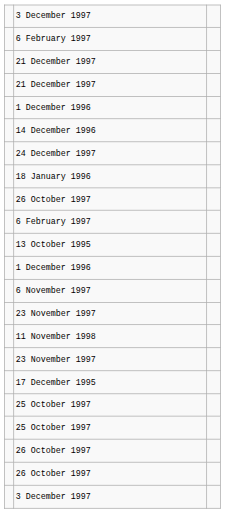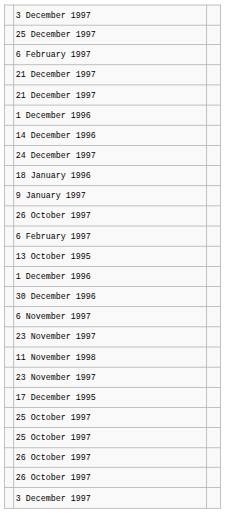+ row: (9, 35)
+ row: (9, 196)
+ row: (9, 297)
